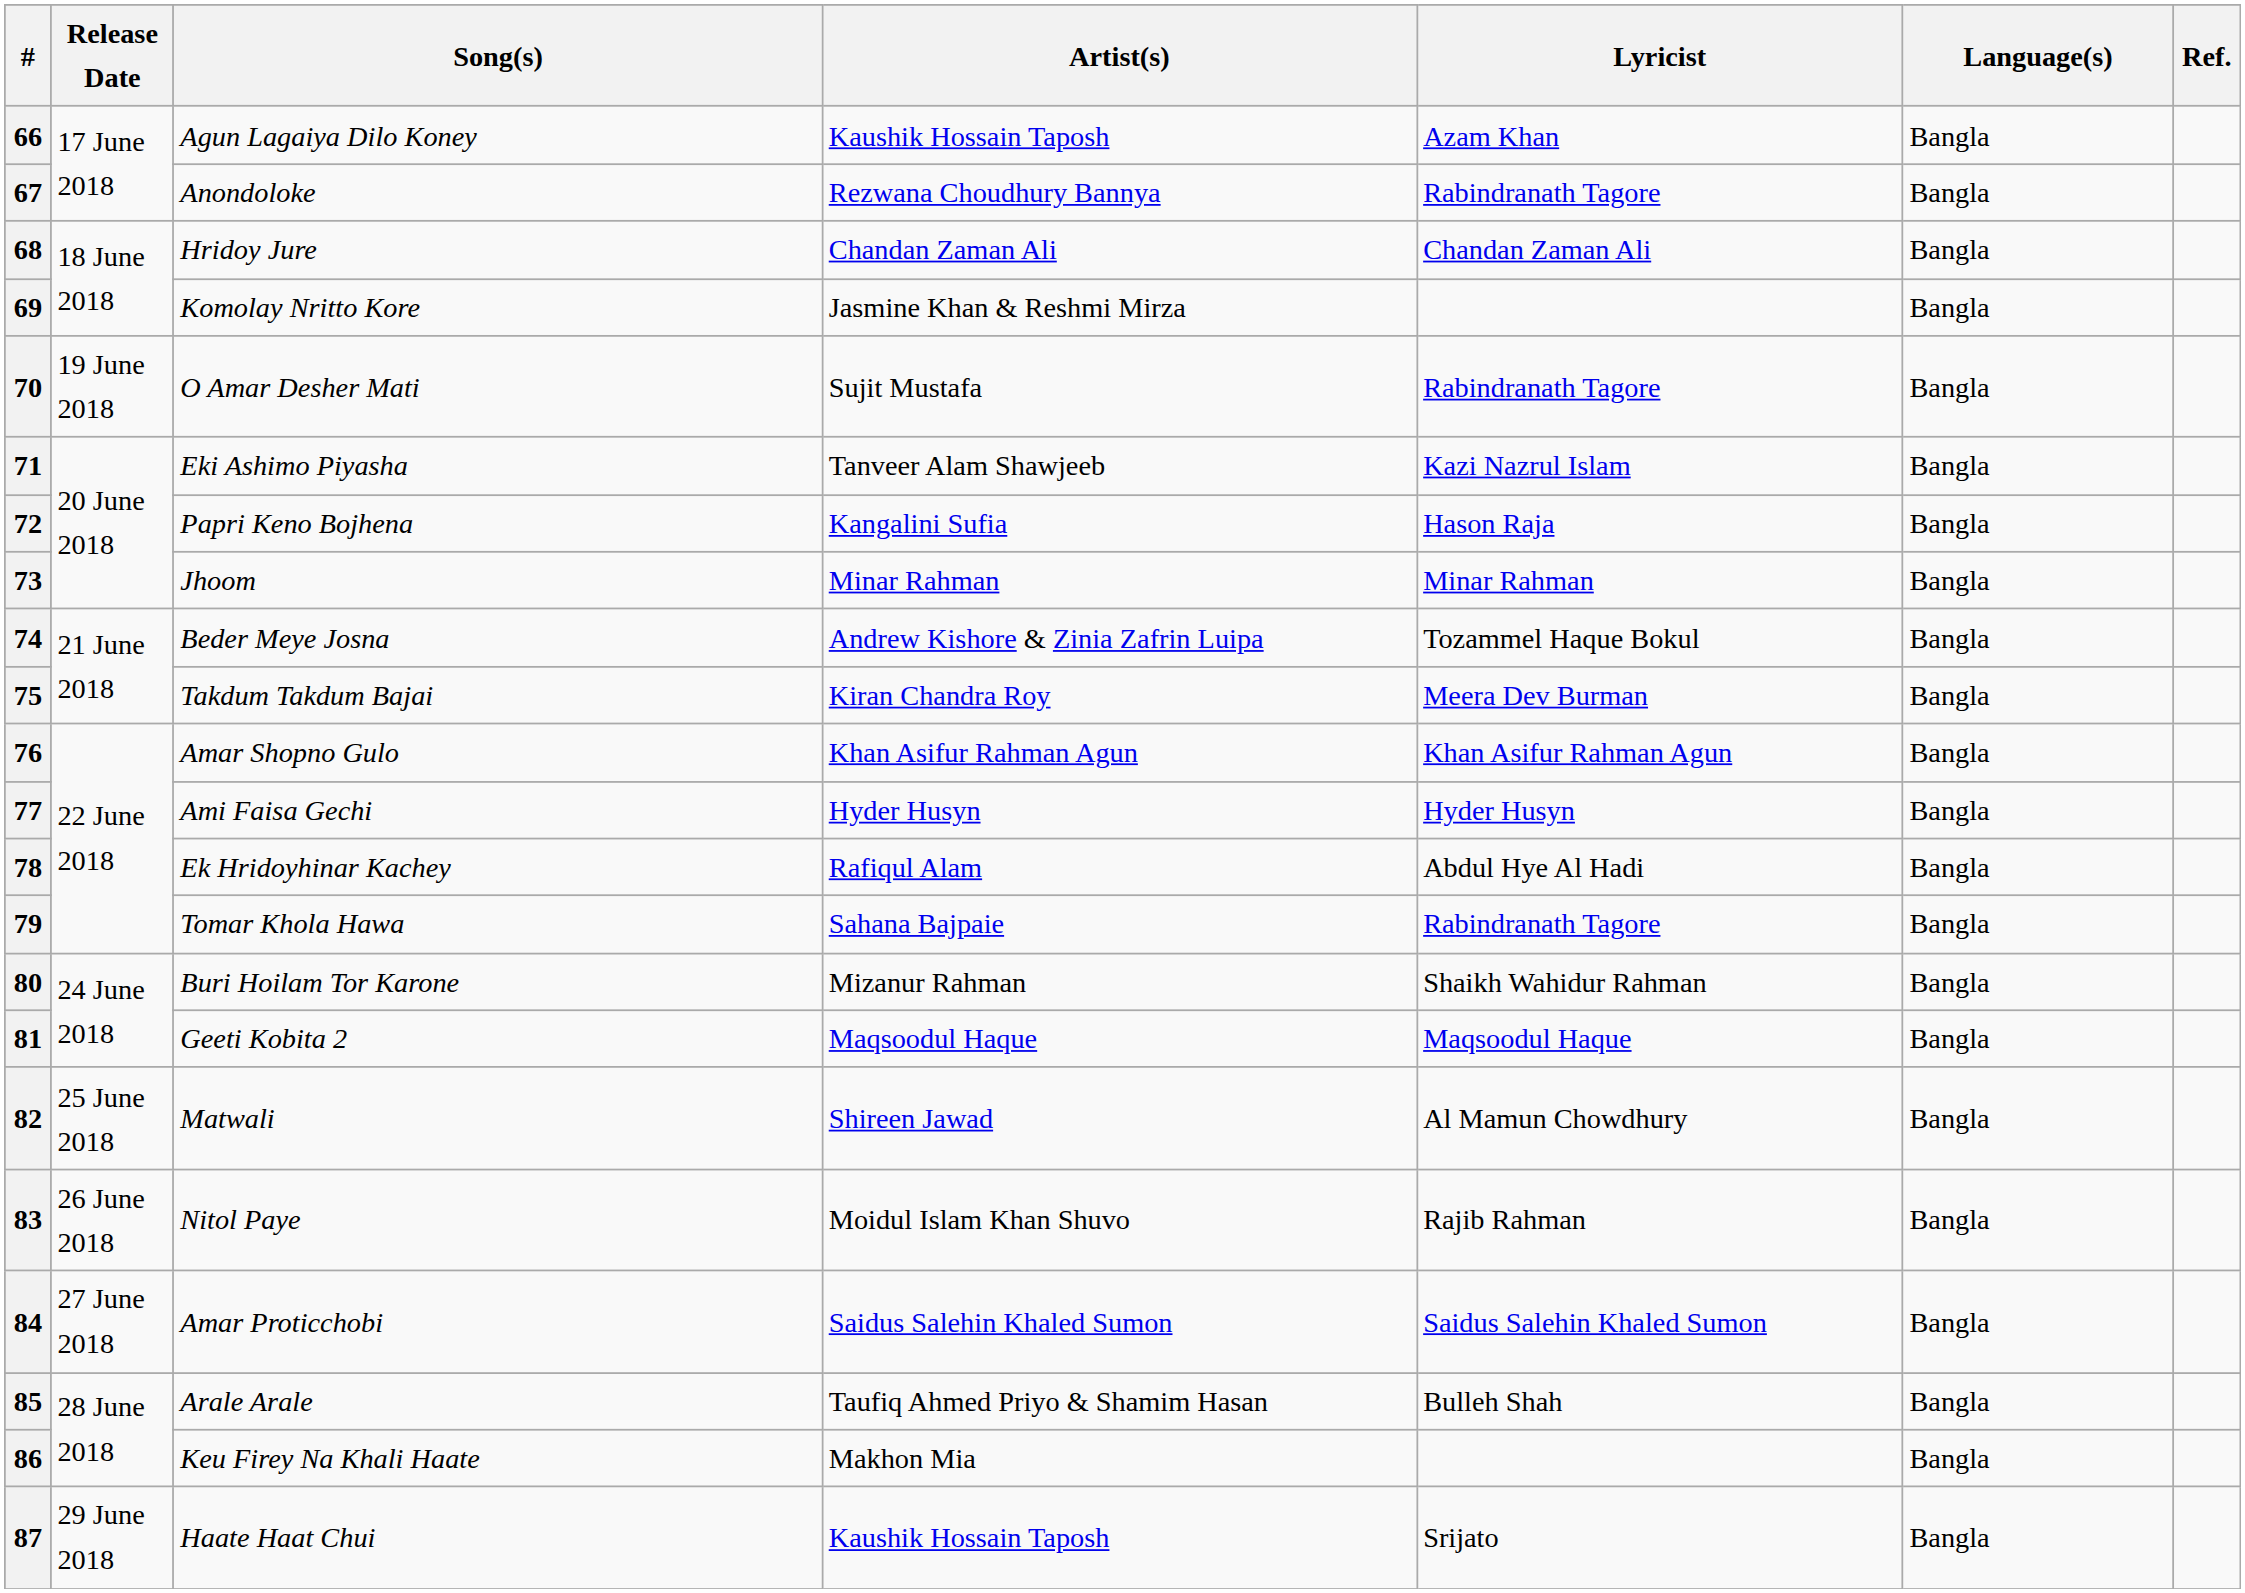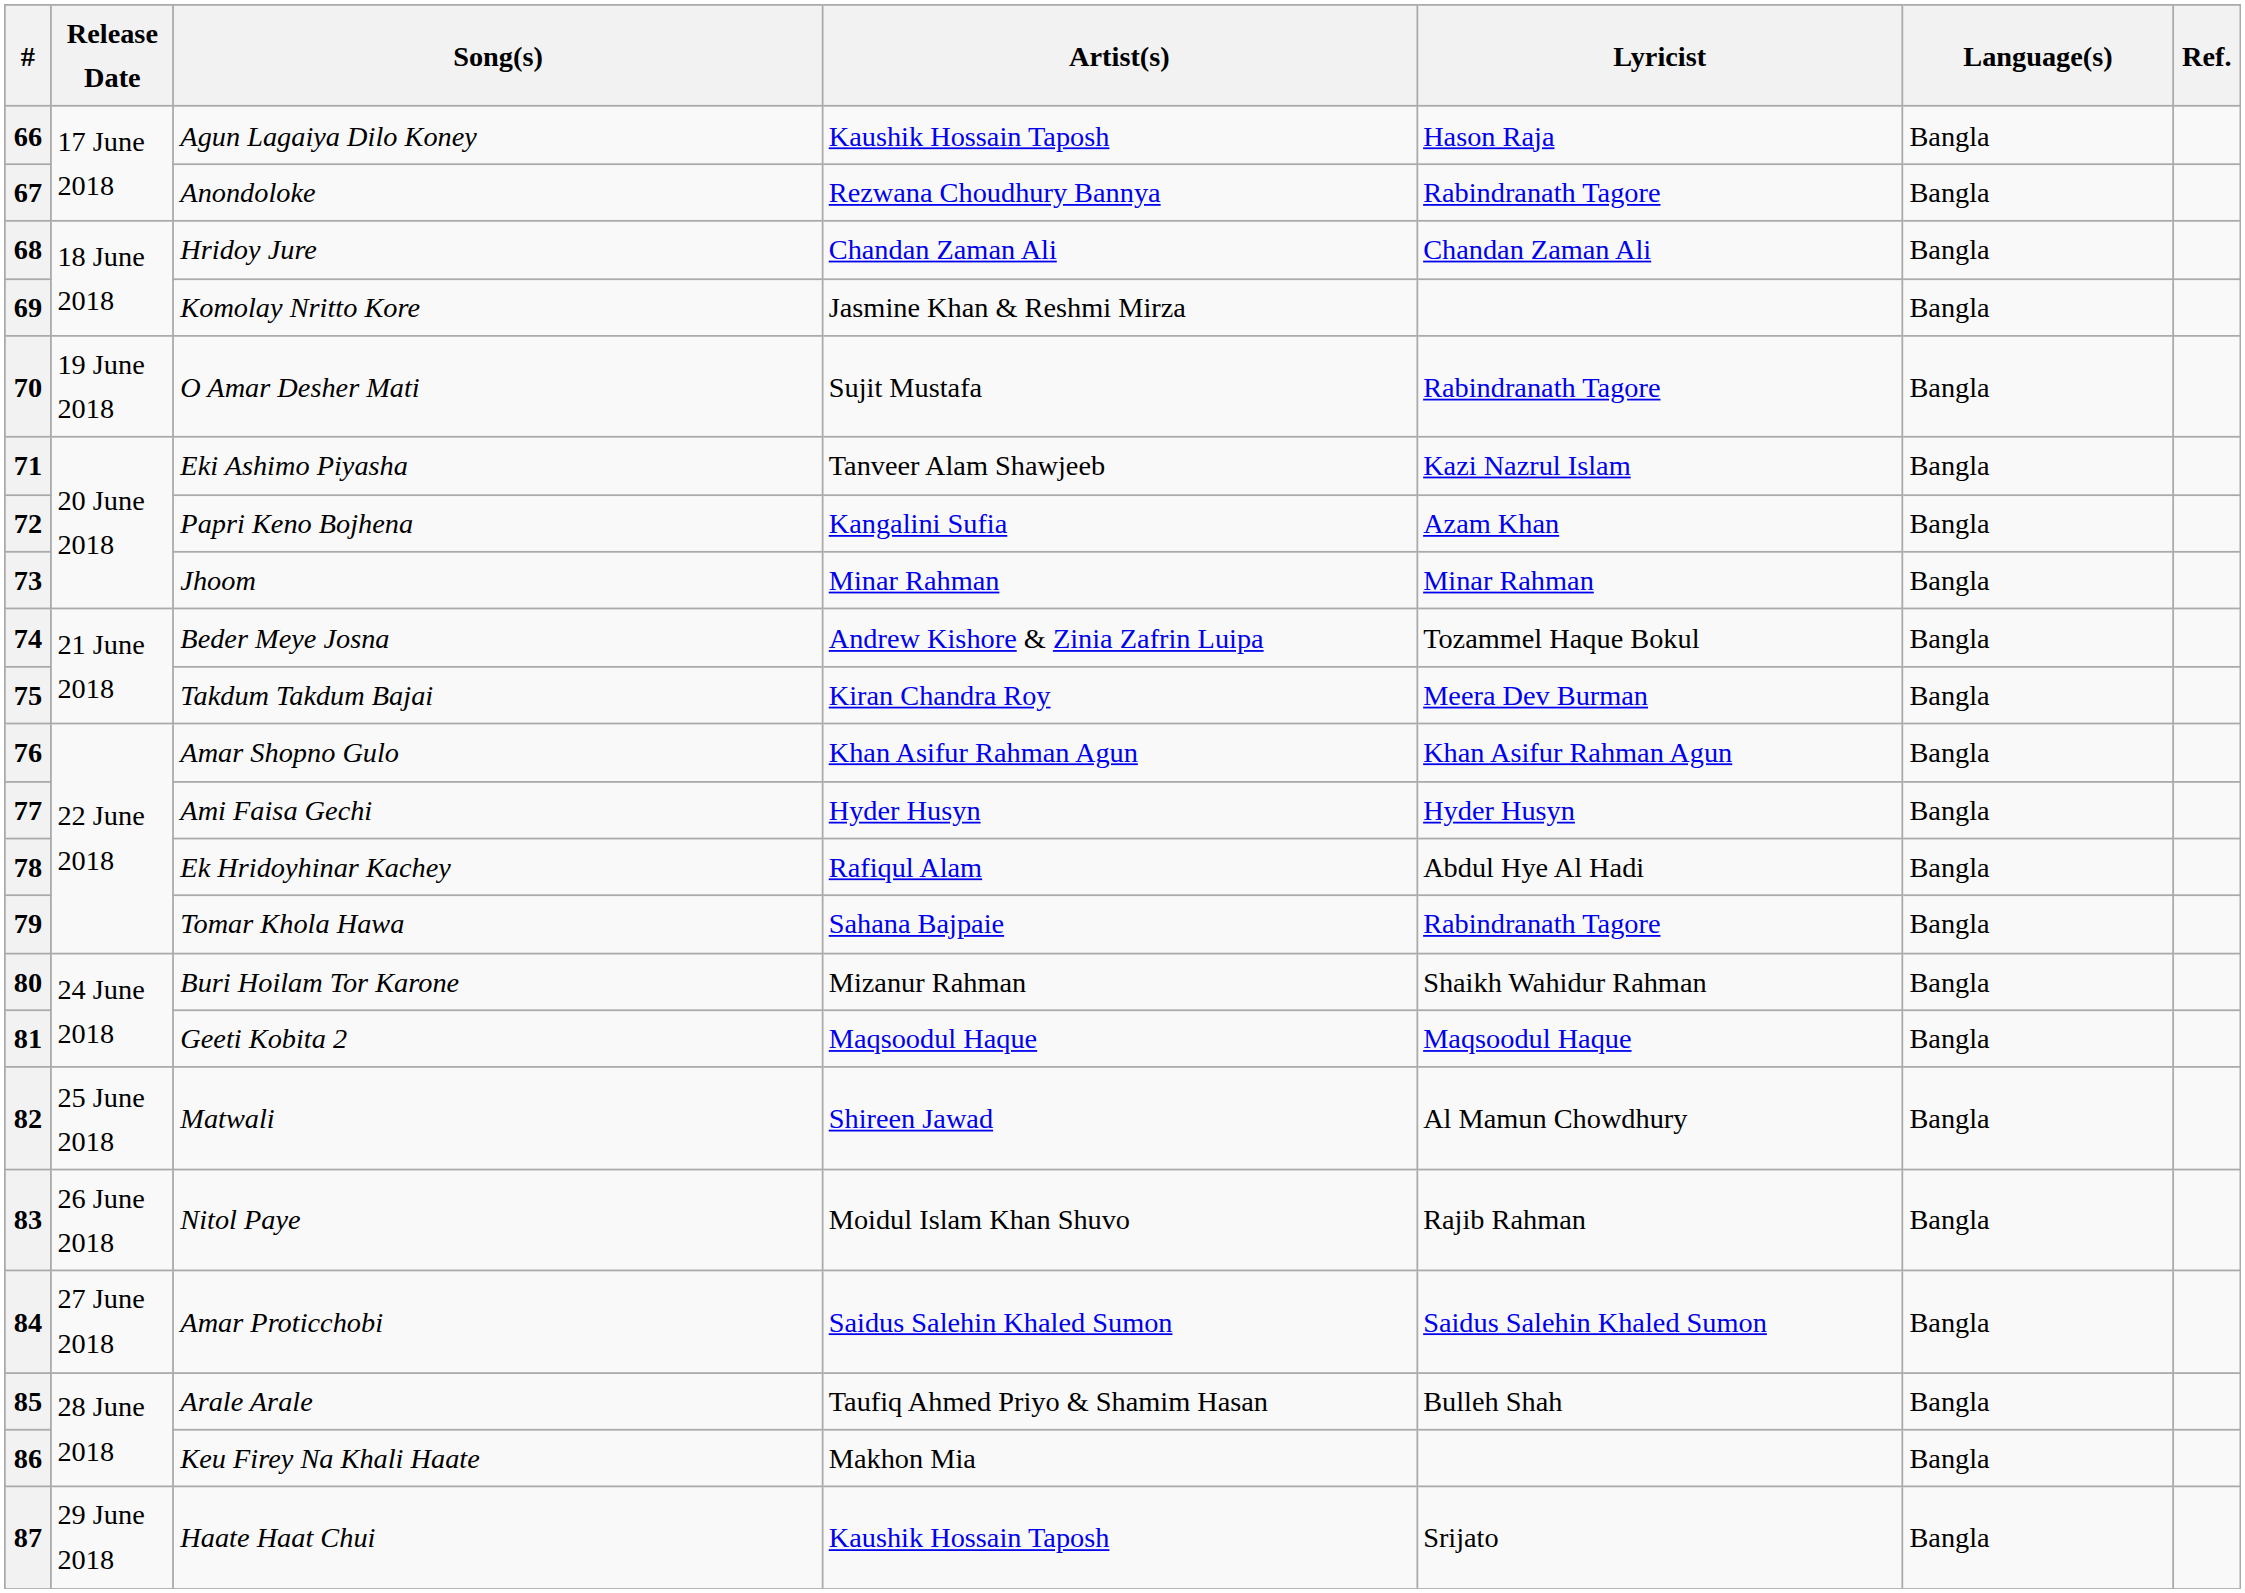(1491, 135) Azam Khan -> (1489, 135) Hason Raja
(1489, 523) Hason Raja -> (1491, 523) Azam Khan
